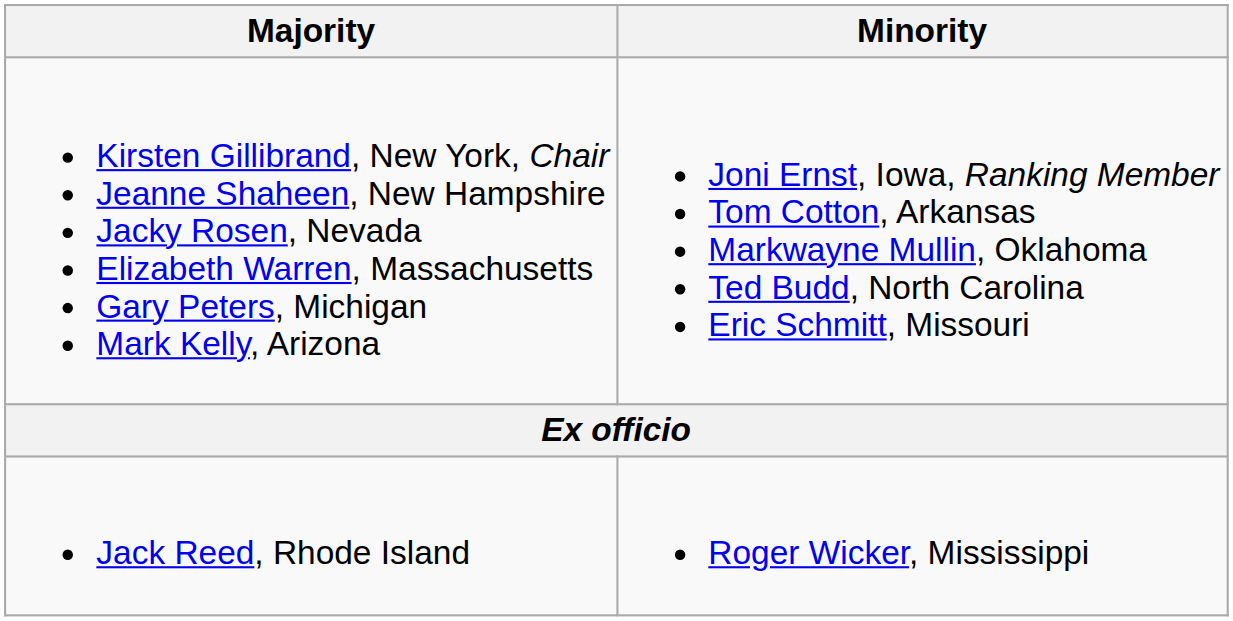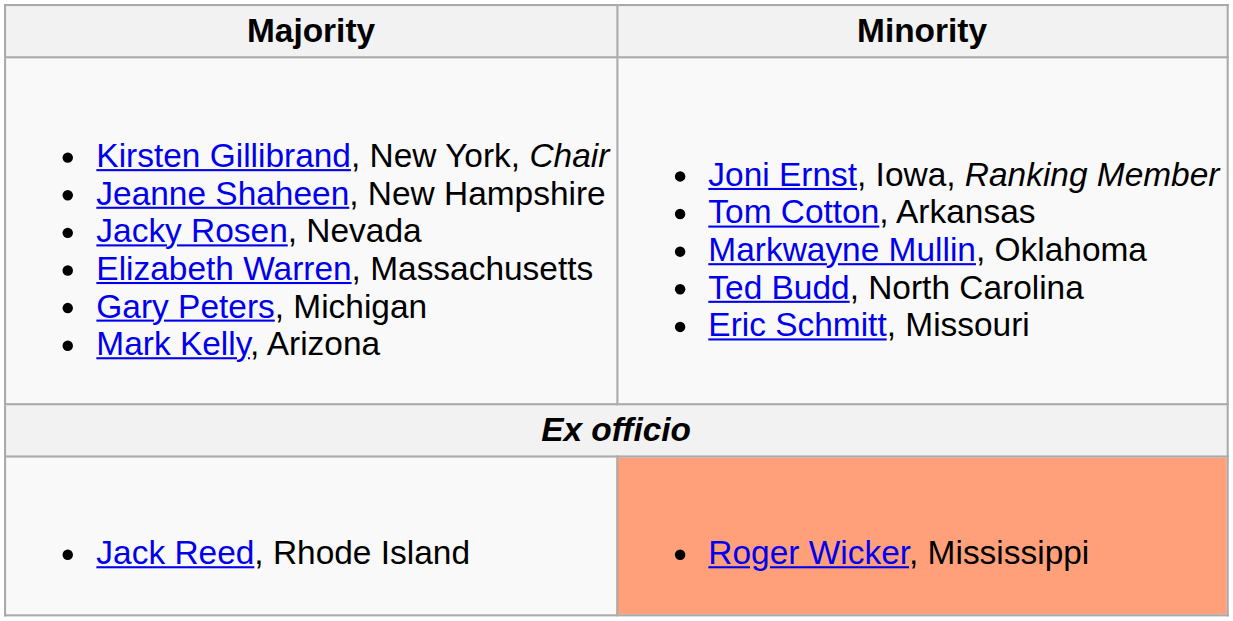(922, 554) no background -> (922, 554) lightsalmon background
